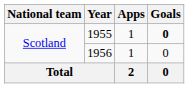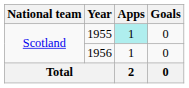(131, 33) no background -> (131, 33) paleturquoise background
(166, 33) bold -> (166, 33) normal
